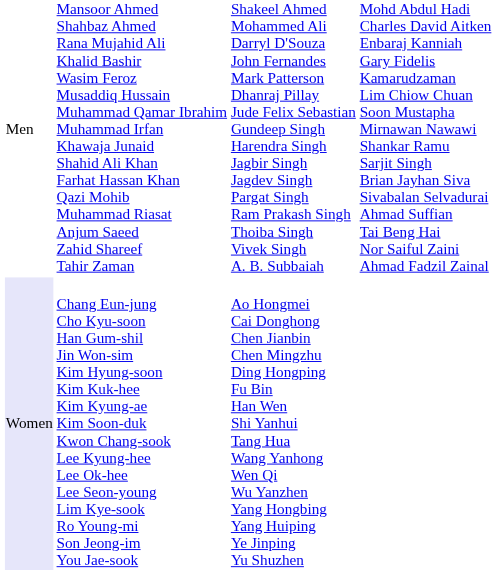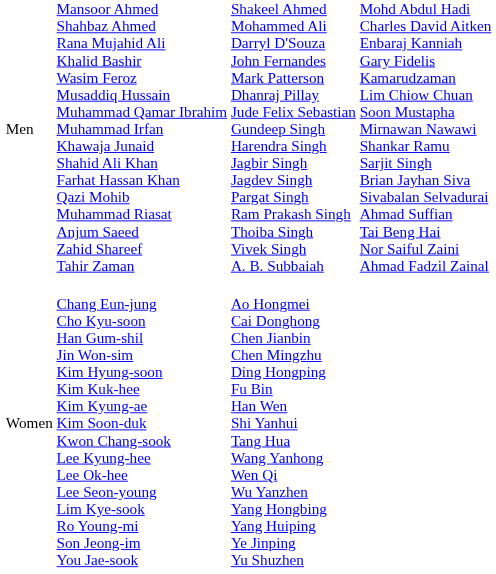(29, 423) lavender background -> (29, 423) no background
